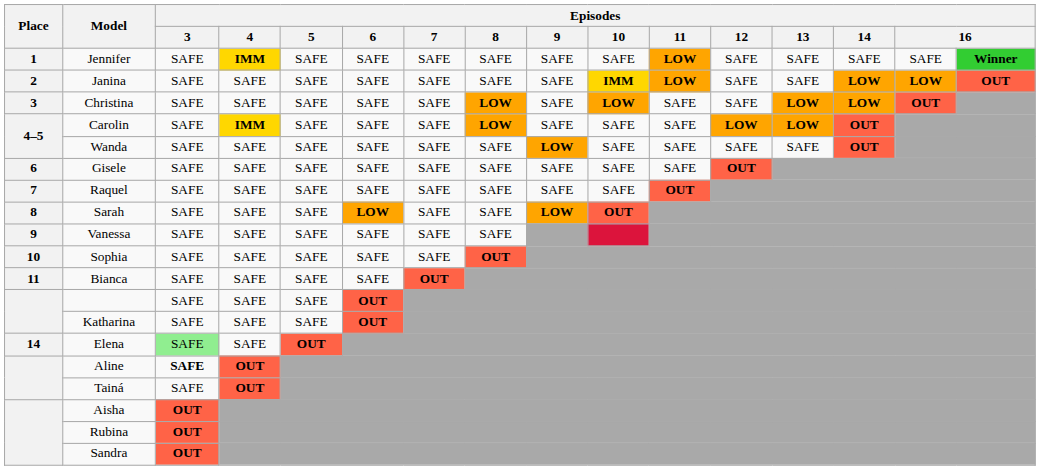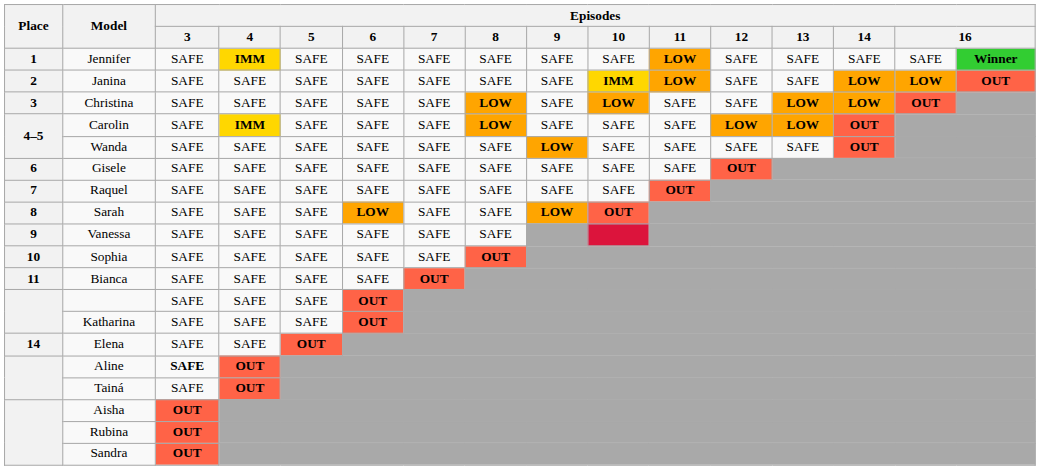(187, 344) lightgreen background -> (187, 344) no background
